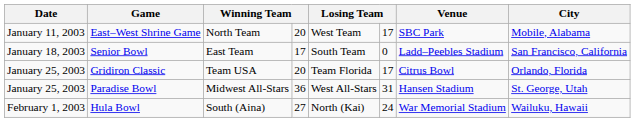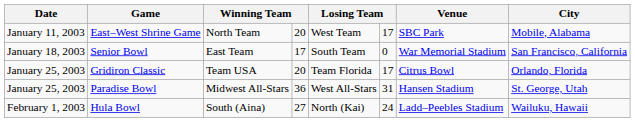(451, 51) Ladd–Peebles Stadium -> (452, 51) War Memorial Stadium
(452, 108) War Memorial Stadium -> (451, 108) Ladd–Peebles Stadium
